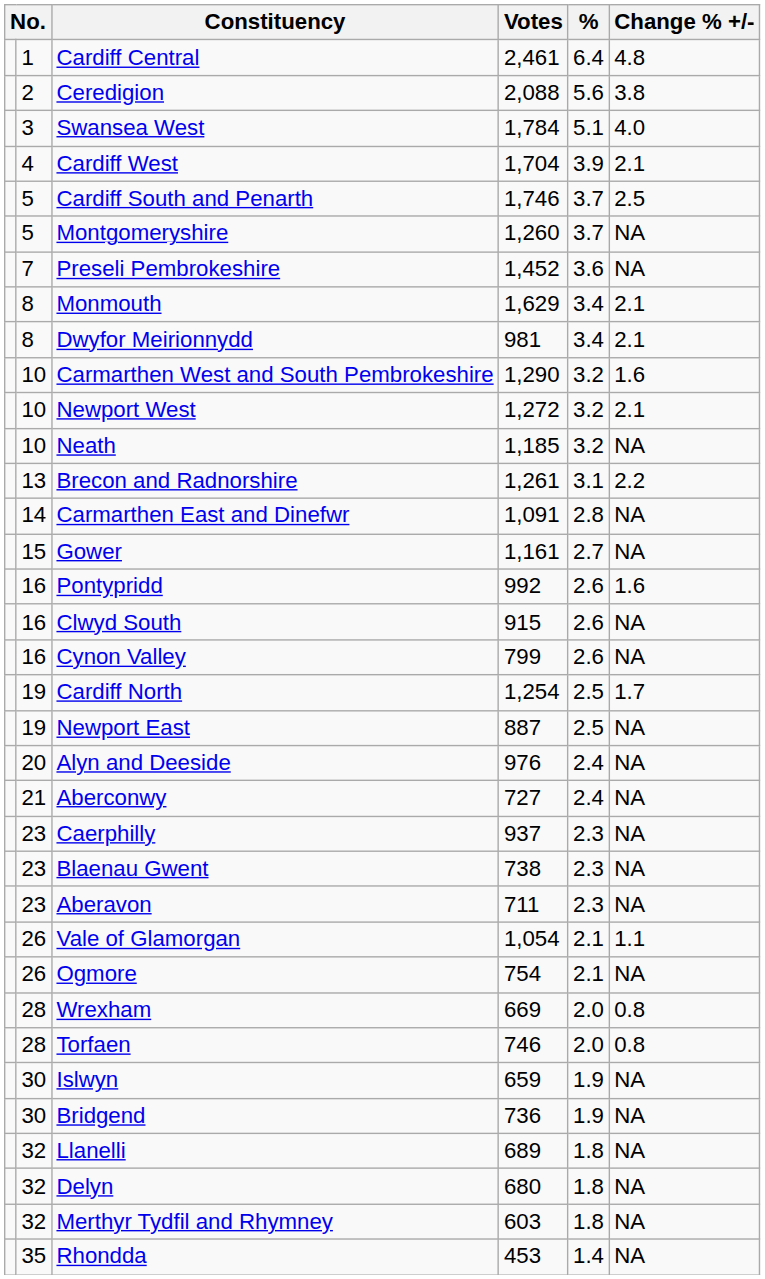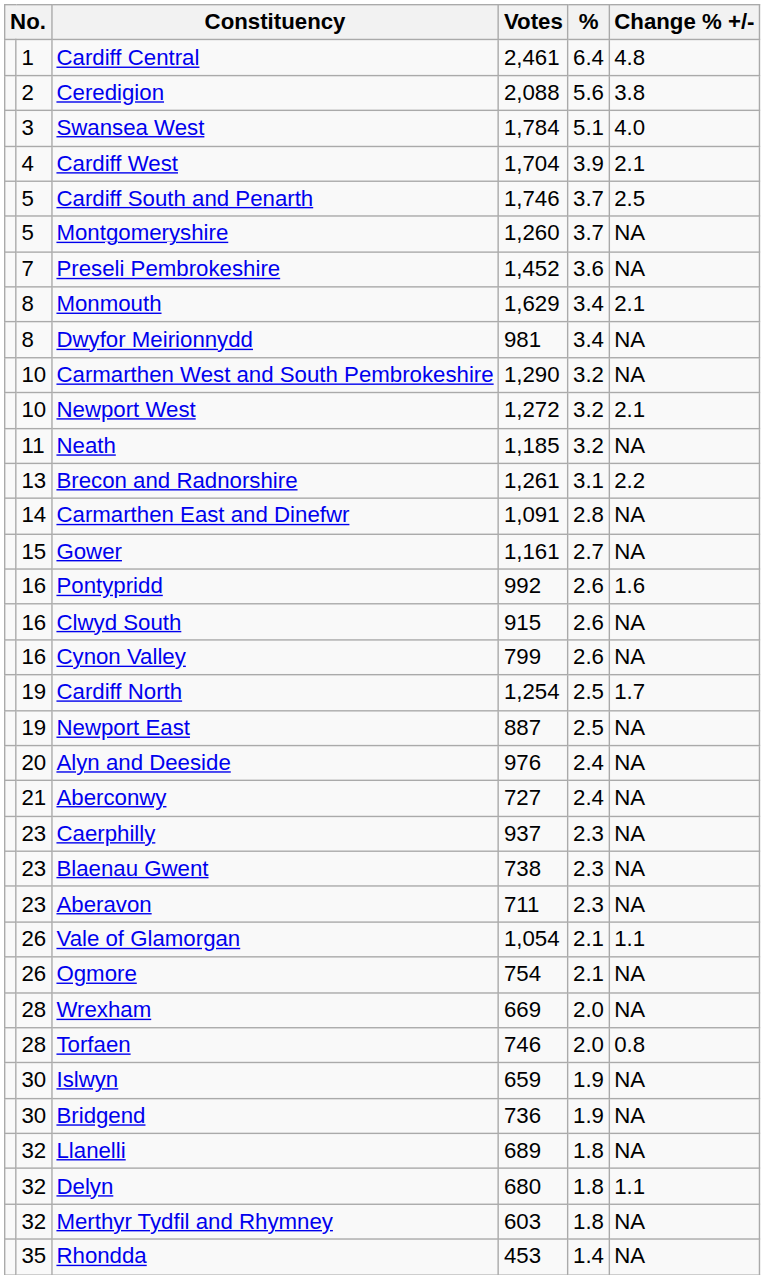(630, 339) 2.1 -> (630, 339) NA
(630, 374) 1.6 -> (630, 374) NA
(34, 445) 10 -> (33, 445) 11
(630, 1009) 0.8 -> (630, 1009) NA
(630, 1186) NA -> (630, 1186) 1.1
